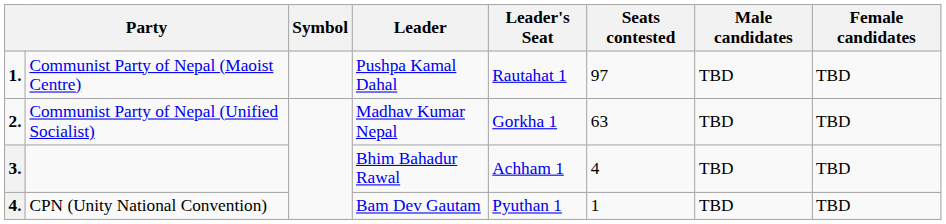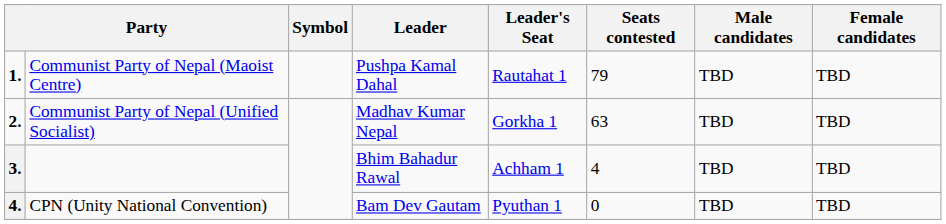(599, 74) 97 -> (599, 74) 79
(595, 205) 1 -> (595, 205) 0
